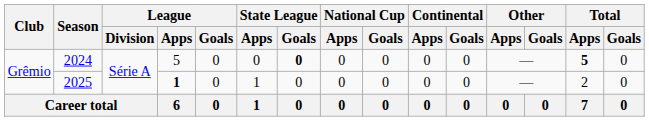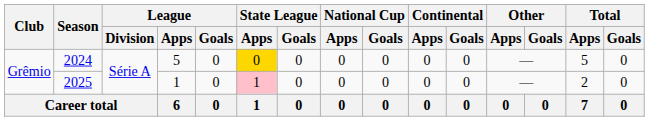(257, 60) no background -> (257, 60) gold background
(299, 60) bold -> (299, 60) normal
(585, 60) bold -> (585, 60) normal
(177, 82) bold -> (177, 82) normal
(257, 82) no background -> (257, 82) pink background
